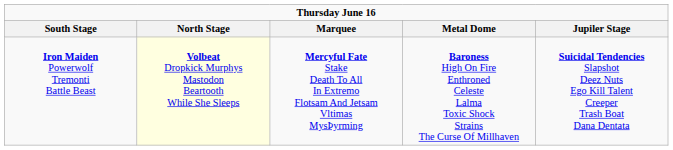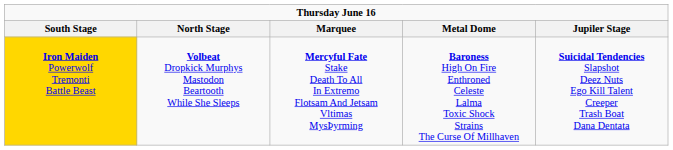(71, 73) no background -> (71, 73) gold background
(203, 79) lightyellow background -> (203, 79) no background
